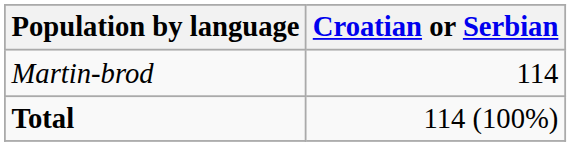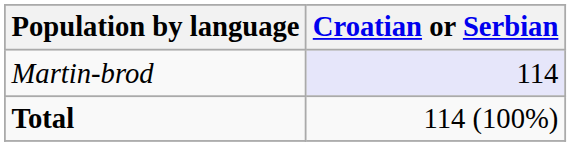(537, 72) no background -> (537, 72) lavender background
